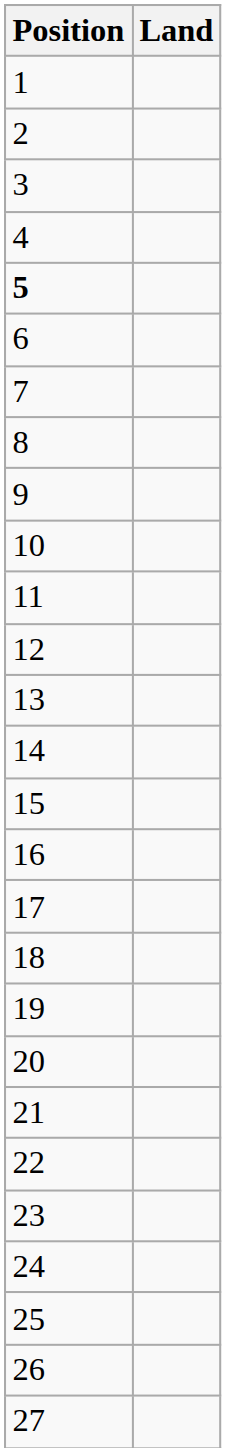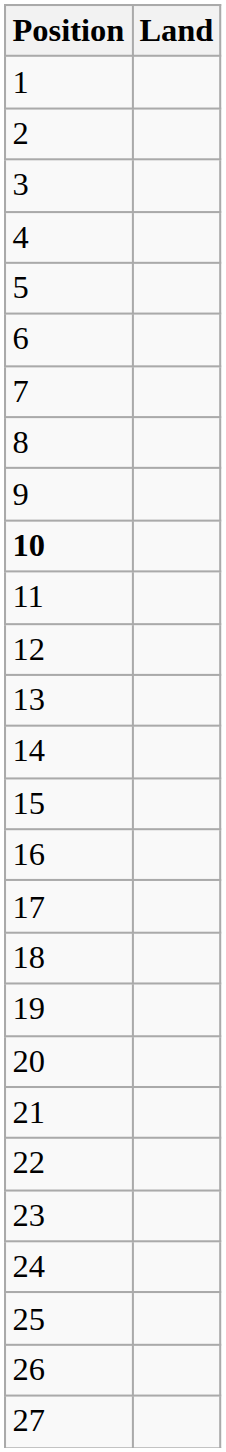(21, 287) bold -> (21, 287) normal
(29, 545) normal -> (29, 545) bold
